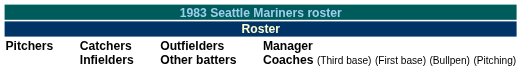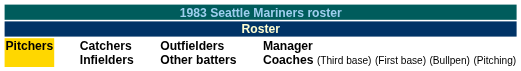(29, 46) no background -> (29, 46) gold background
